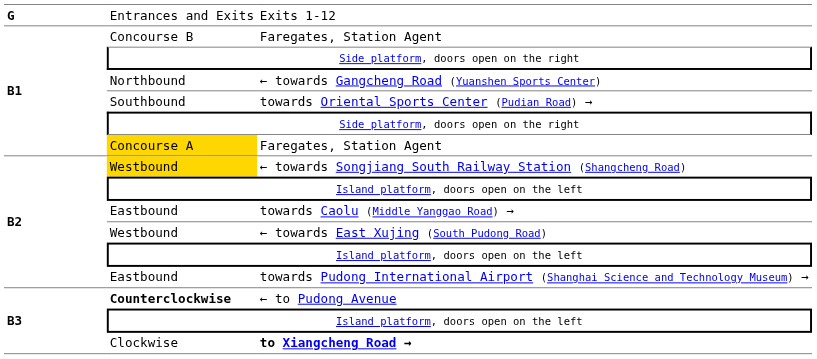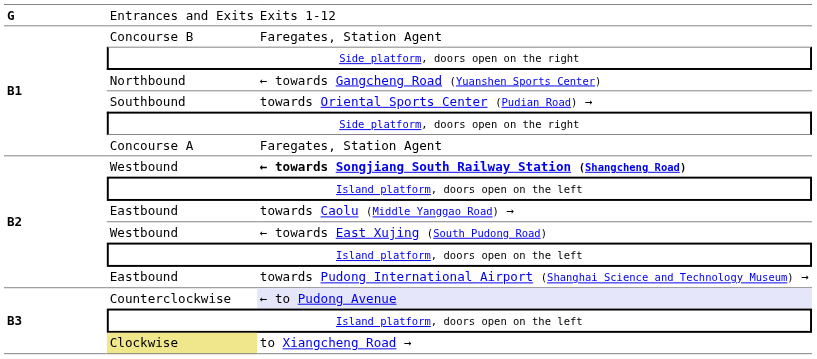(151, 145) gold background -> (151, 145) no background
(144, 166) gold background -> (144, 166) no background
(473, 166) normal -> (473, 166) bold
(170, 298) bold -> (170, 298) normal
(328, 298) no background -> (328, 298) lavender background
(144, 343) no background -> (144, 343) khaki background
(336, 343) bold -> (336, 343) normal
